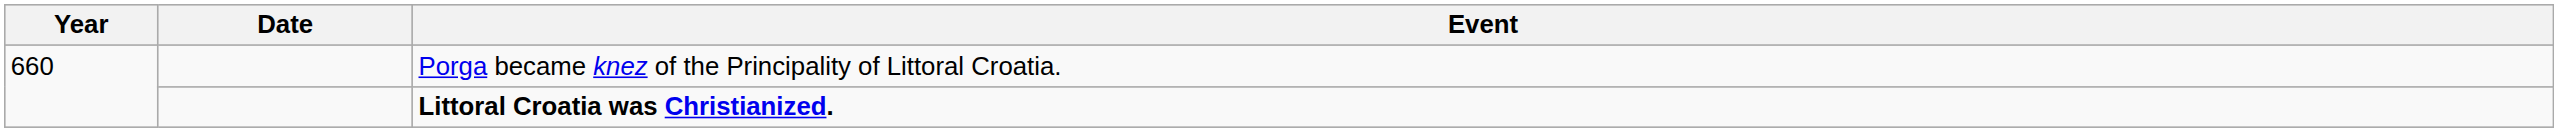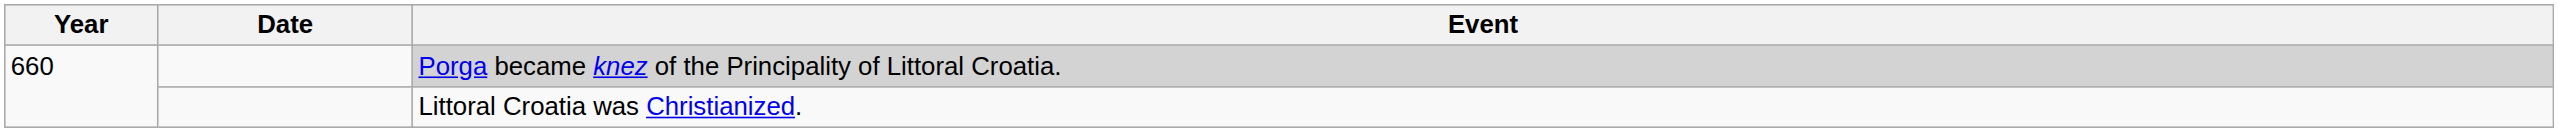(740, 65) no background -> (740, 65) lightgrey background
(626, 106) bold -> (610, 106) normal
